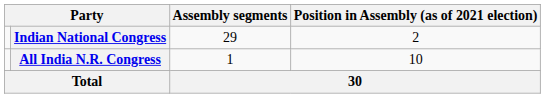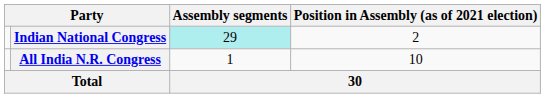(230, 37) no background -> (230, 37) paleturquoise background
